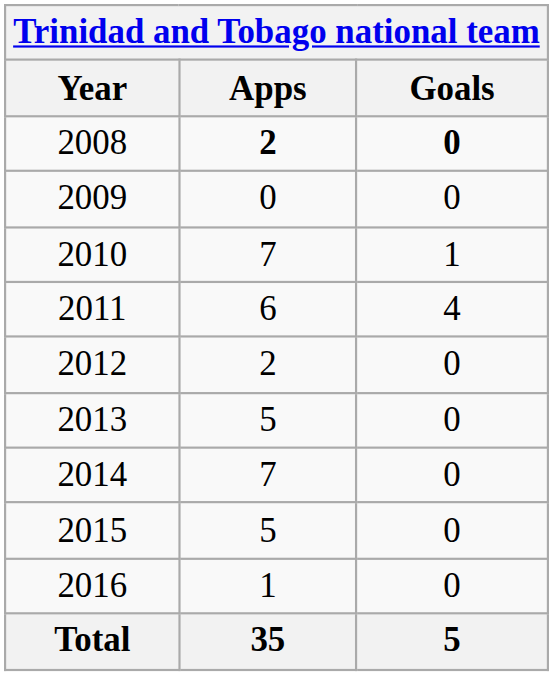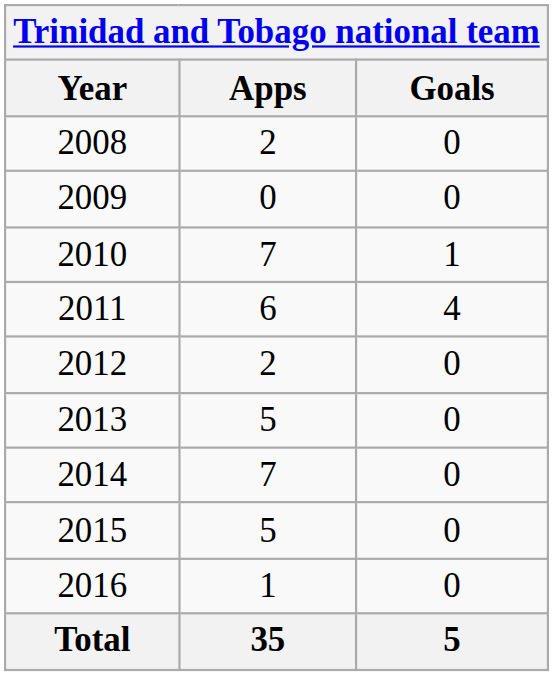(268, 142) bold -> (268, 142) normal
(452, 142) bold -> (452, 142) normal
